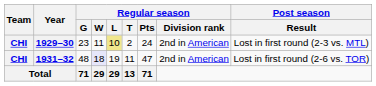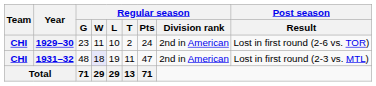(114, 43) khaki background -> (114, 43) no background
(301, 43) Lost in first round (2-3 vs. MTL) -> (301, 43) Lost in first round (2-6 vs. TOR)
(301, 58) Lost in first round (2-6 vs. TOR) -> (301, 58) Lost in first round (2-3 vs. MTL)
